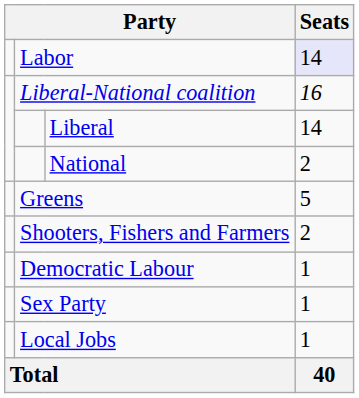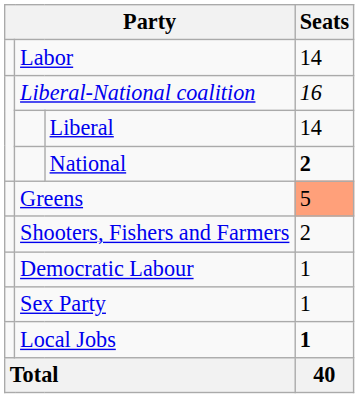(311, 57) lavender background -> (311, 57) no background
(305, 163) normal -> (305, 163) bold
(305, 198) no background -> (305, 198) lightsalmon background
(305, 339) normal -> (305, 339) bold
